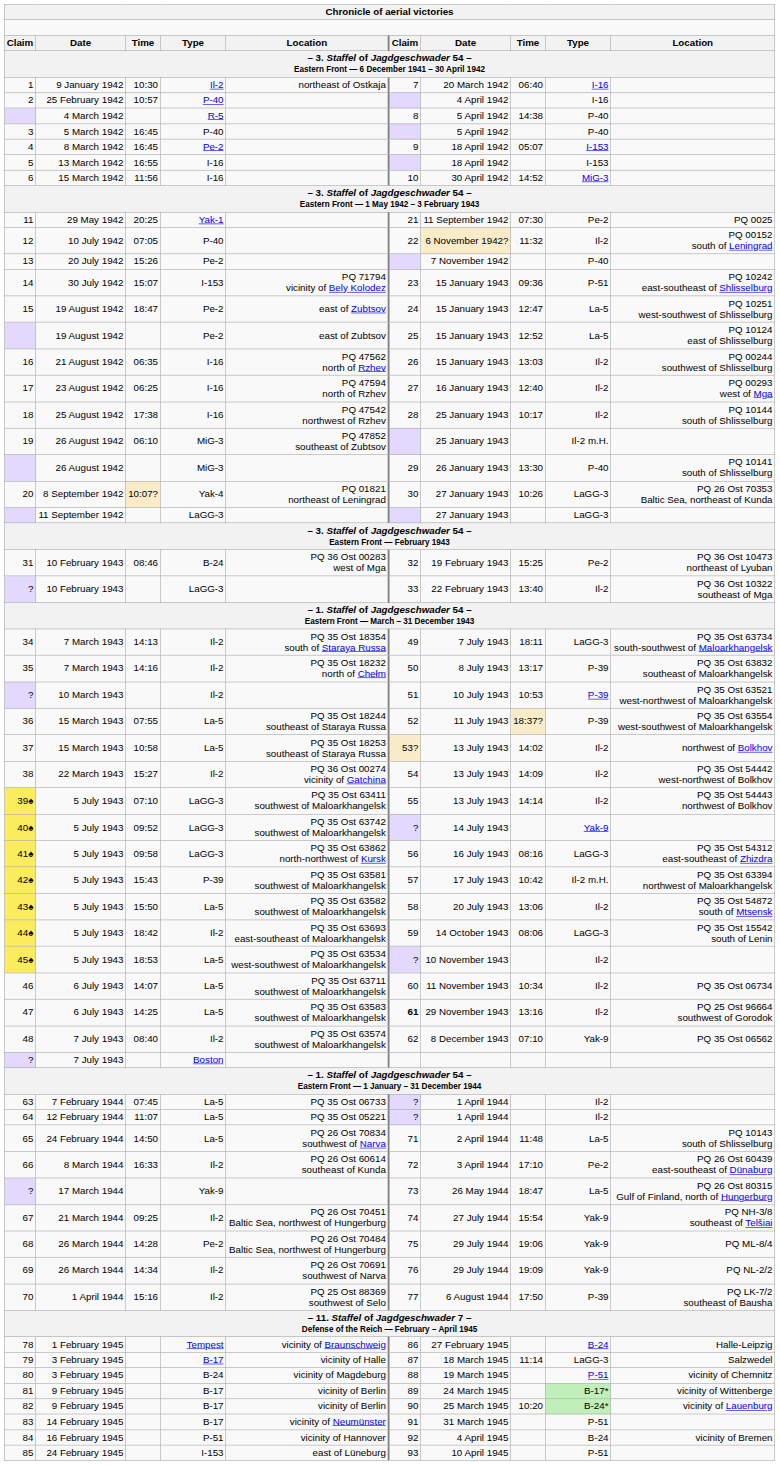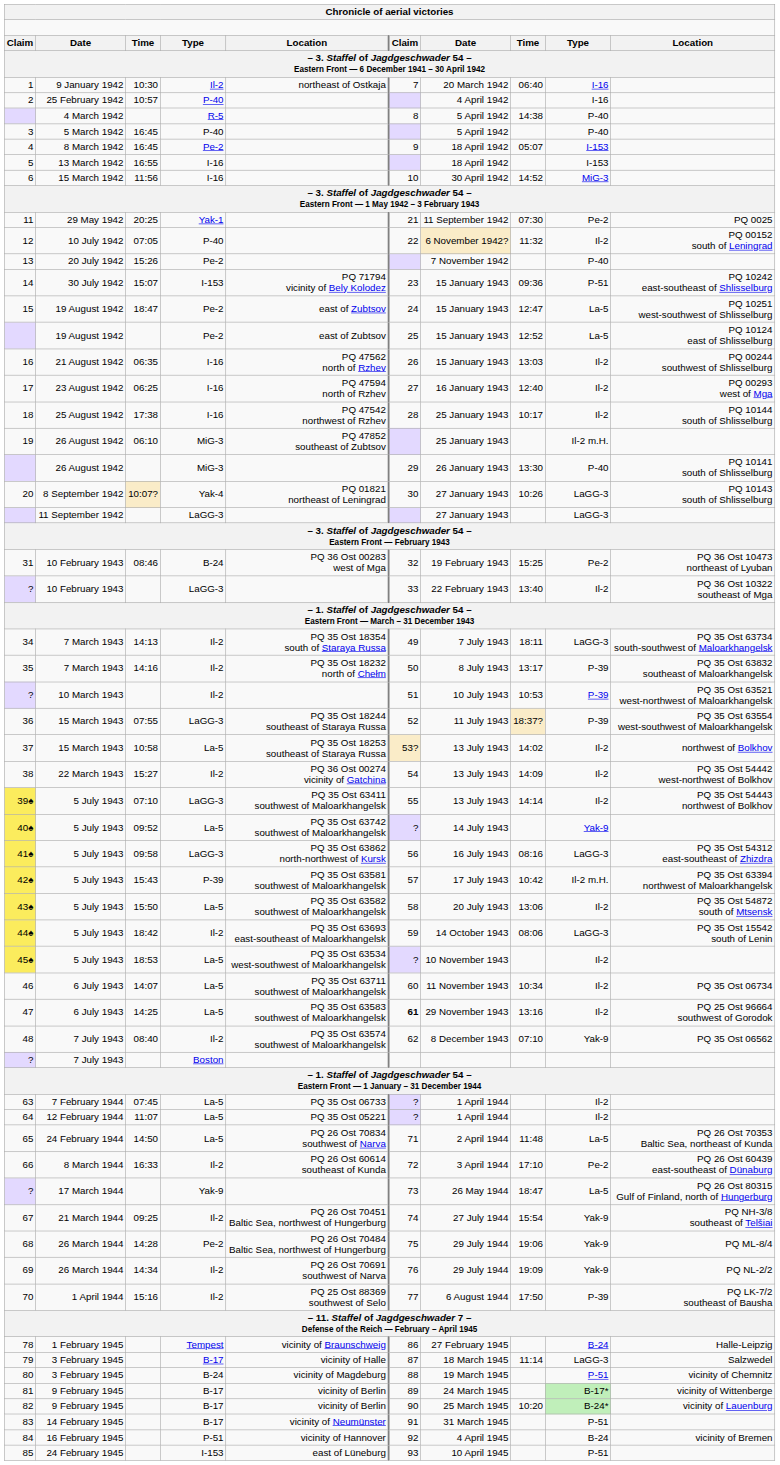(707, 494) PQ 26 Ost 70353 Baltic Sea, northeast of Kunda -> (727, 494) PQ 10143 south of Shlisselburg
(214, 721) La-5 -> (206, 721) LaGG-3
(206, 827) LaGG-3 -> (214, 827) La-5
(727, 1138) PQ 10143 south of Shlisselburg -> (707, 1138) PQ 26 Ost 70353 Baltic Sea, northeast of Kunda
